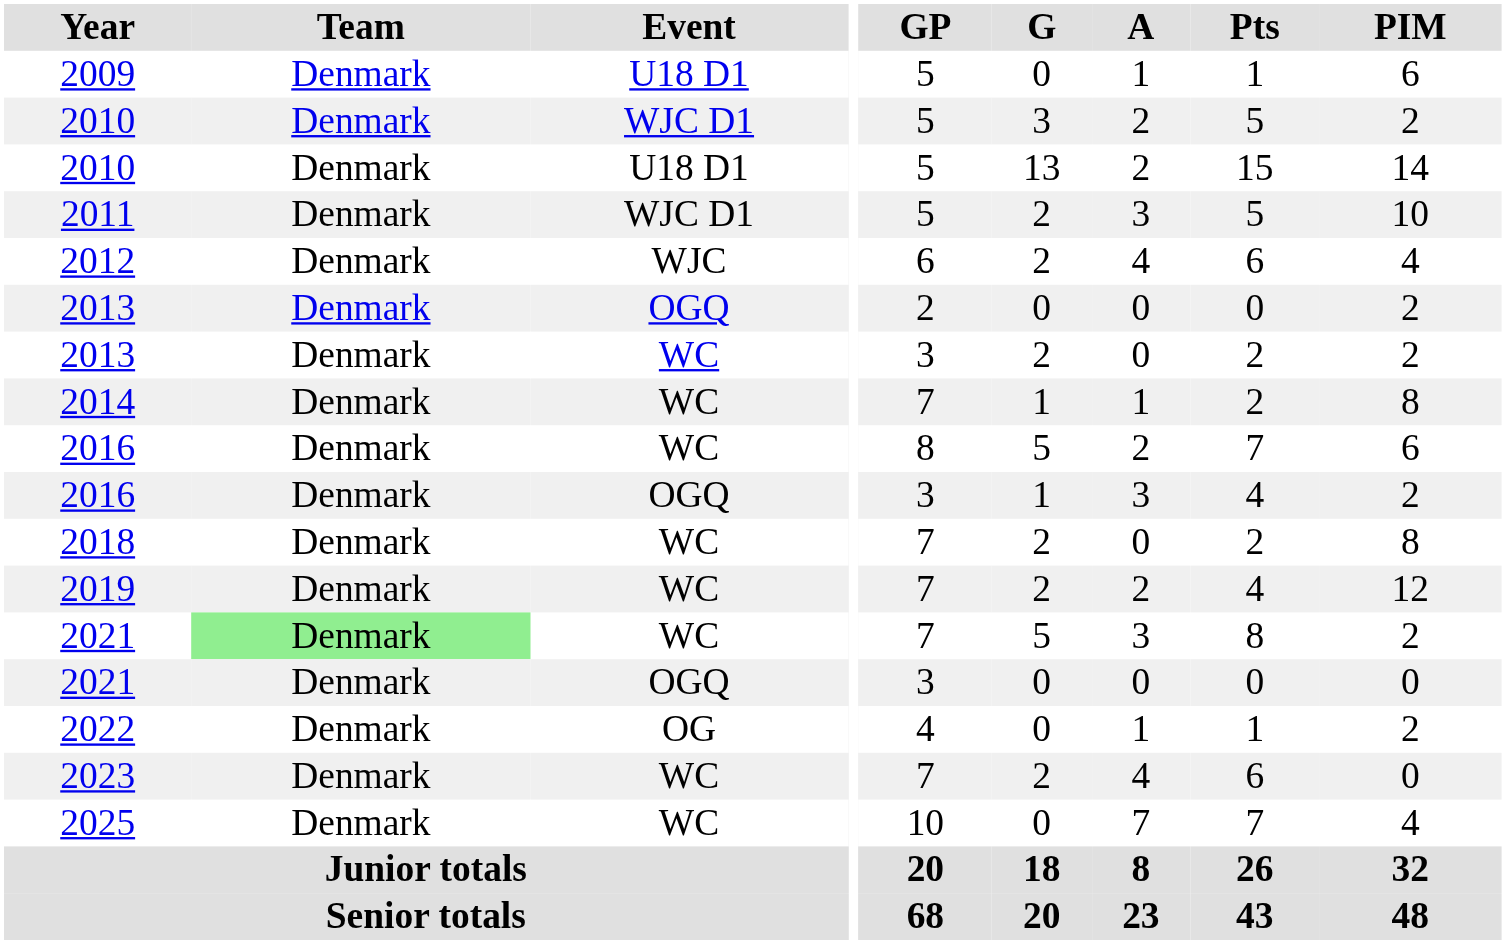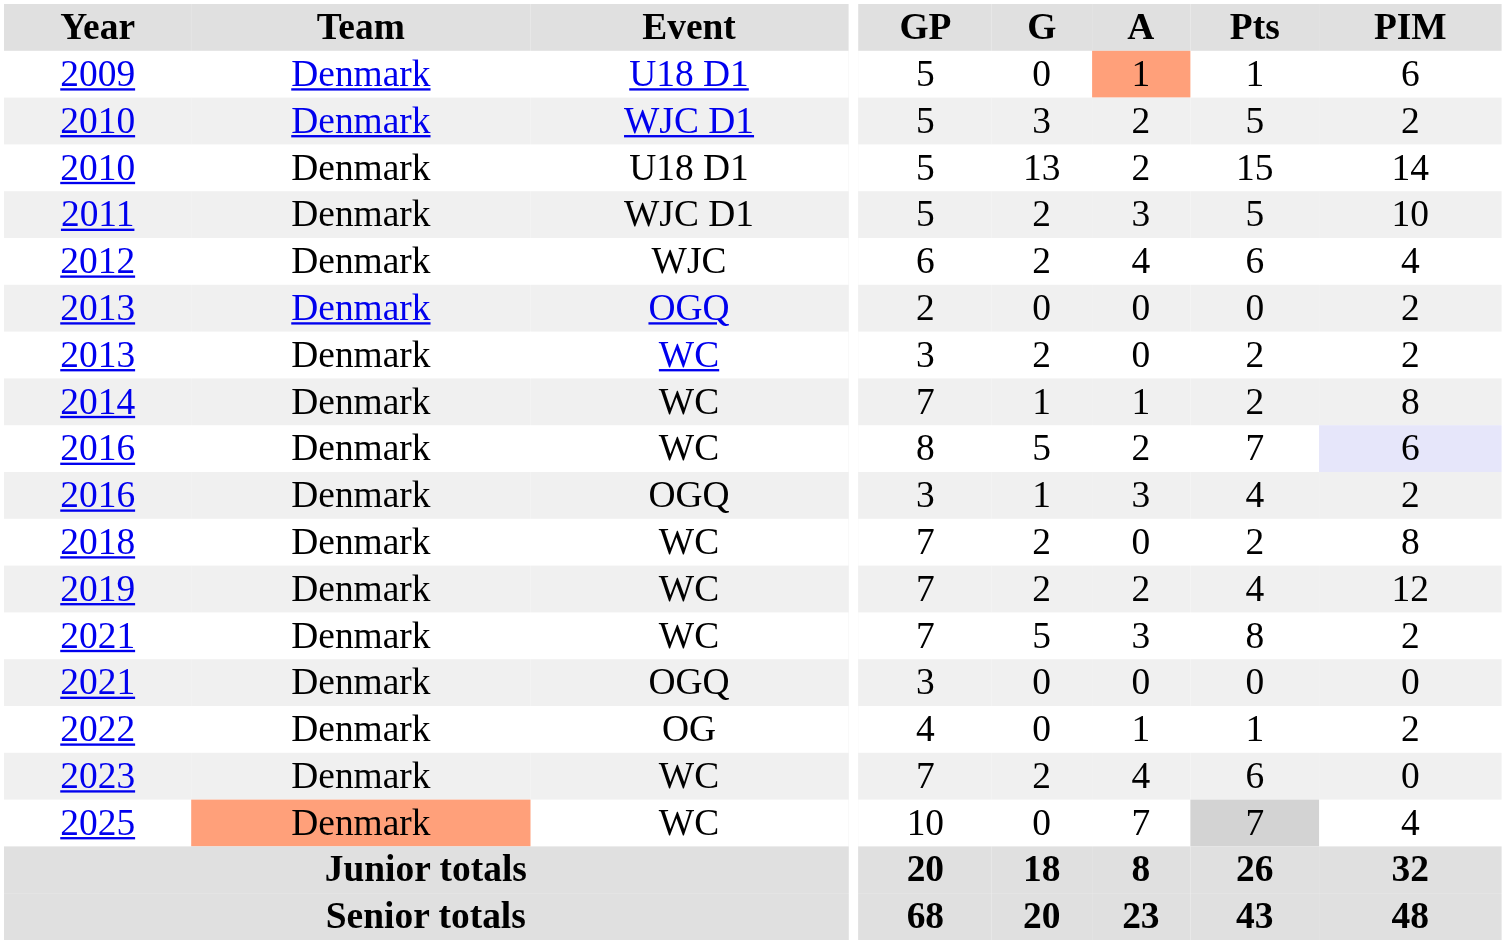(1141, 73) no background -> (1141, 73) lightsalmon background
(1410, 447) no background -> (1410, 447) lavender background
(361, 635) lightgreen background -> (361, 635) no background
(361, 822) no background -> (361, 822) lightsalmon background
(1255, 822) no background -> (1255, 822) lightgrey background
